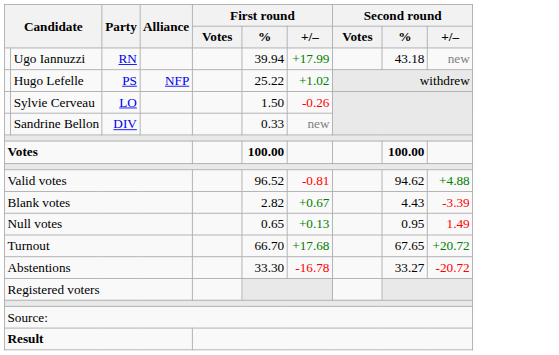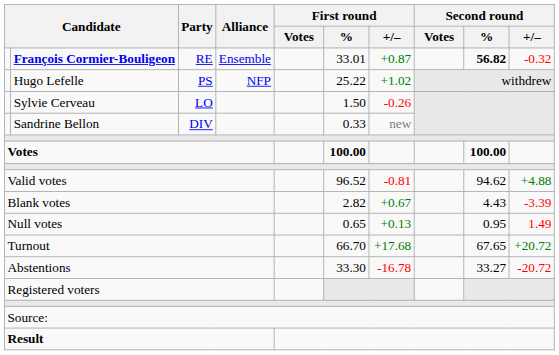- row: (49, 59)
+ row: (94, 59)
